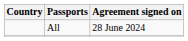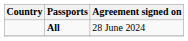(53, 28) normal -> (53, 28) bold
